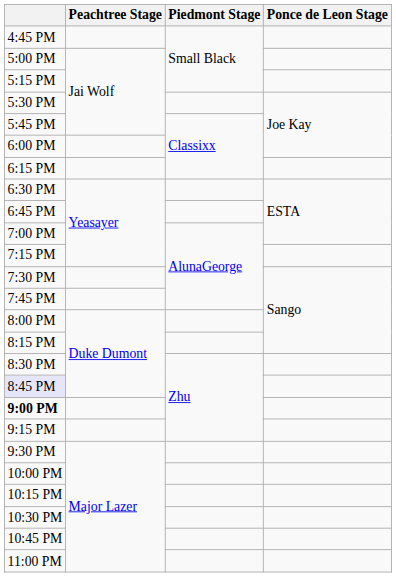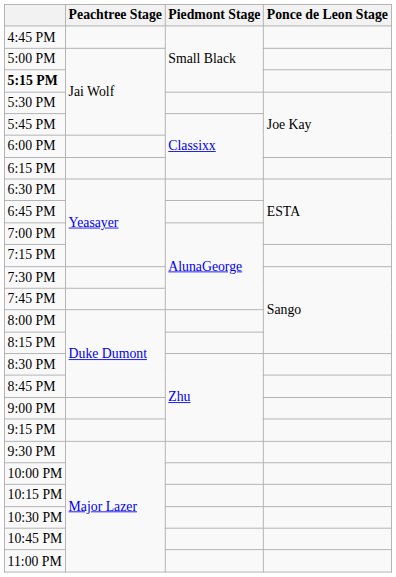(31, 80) normal -> (33, 80) bold
(31, 386) lavender background -> (31, 386) no background
(33, 408) bold -> (31, 408) normal
